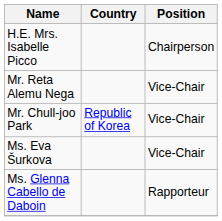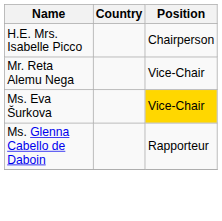- row: (41, 120)
(176, 153) no background -> (176, 106) gold background
